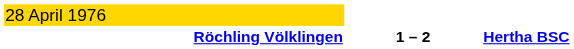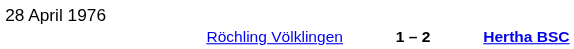(56, 15) gold background -> (56, 15) no background
(268, 37) bold -> (275, 37) normal
